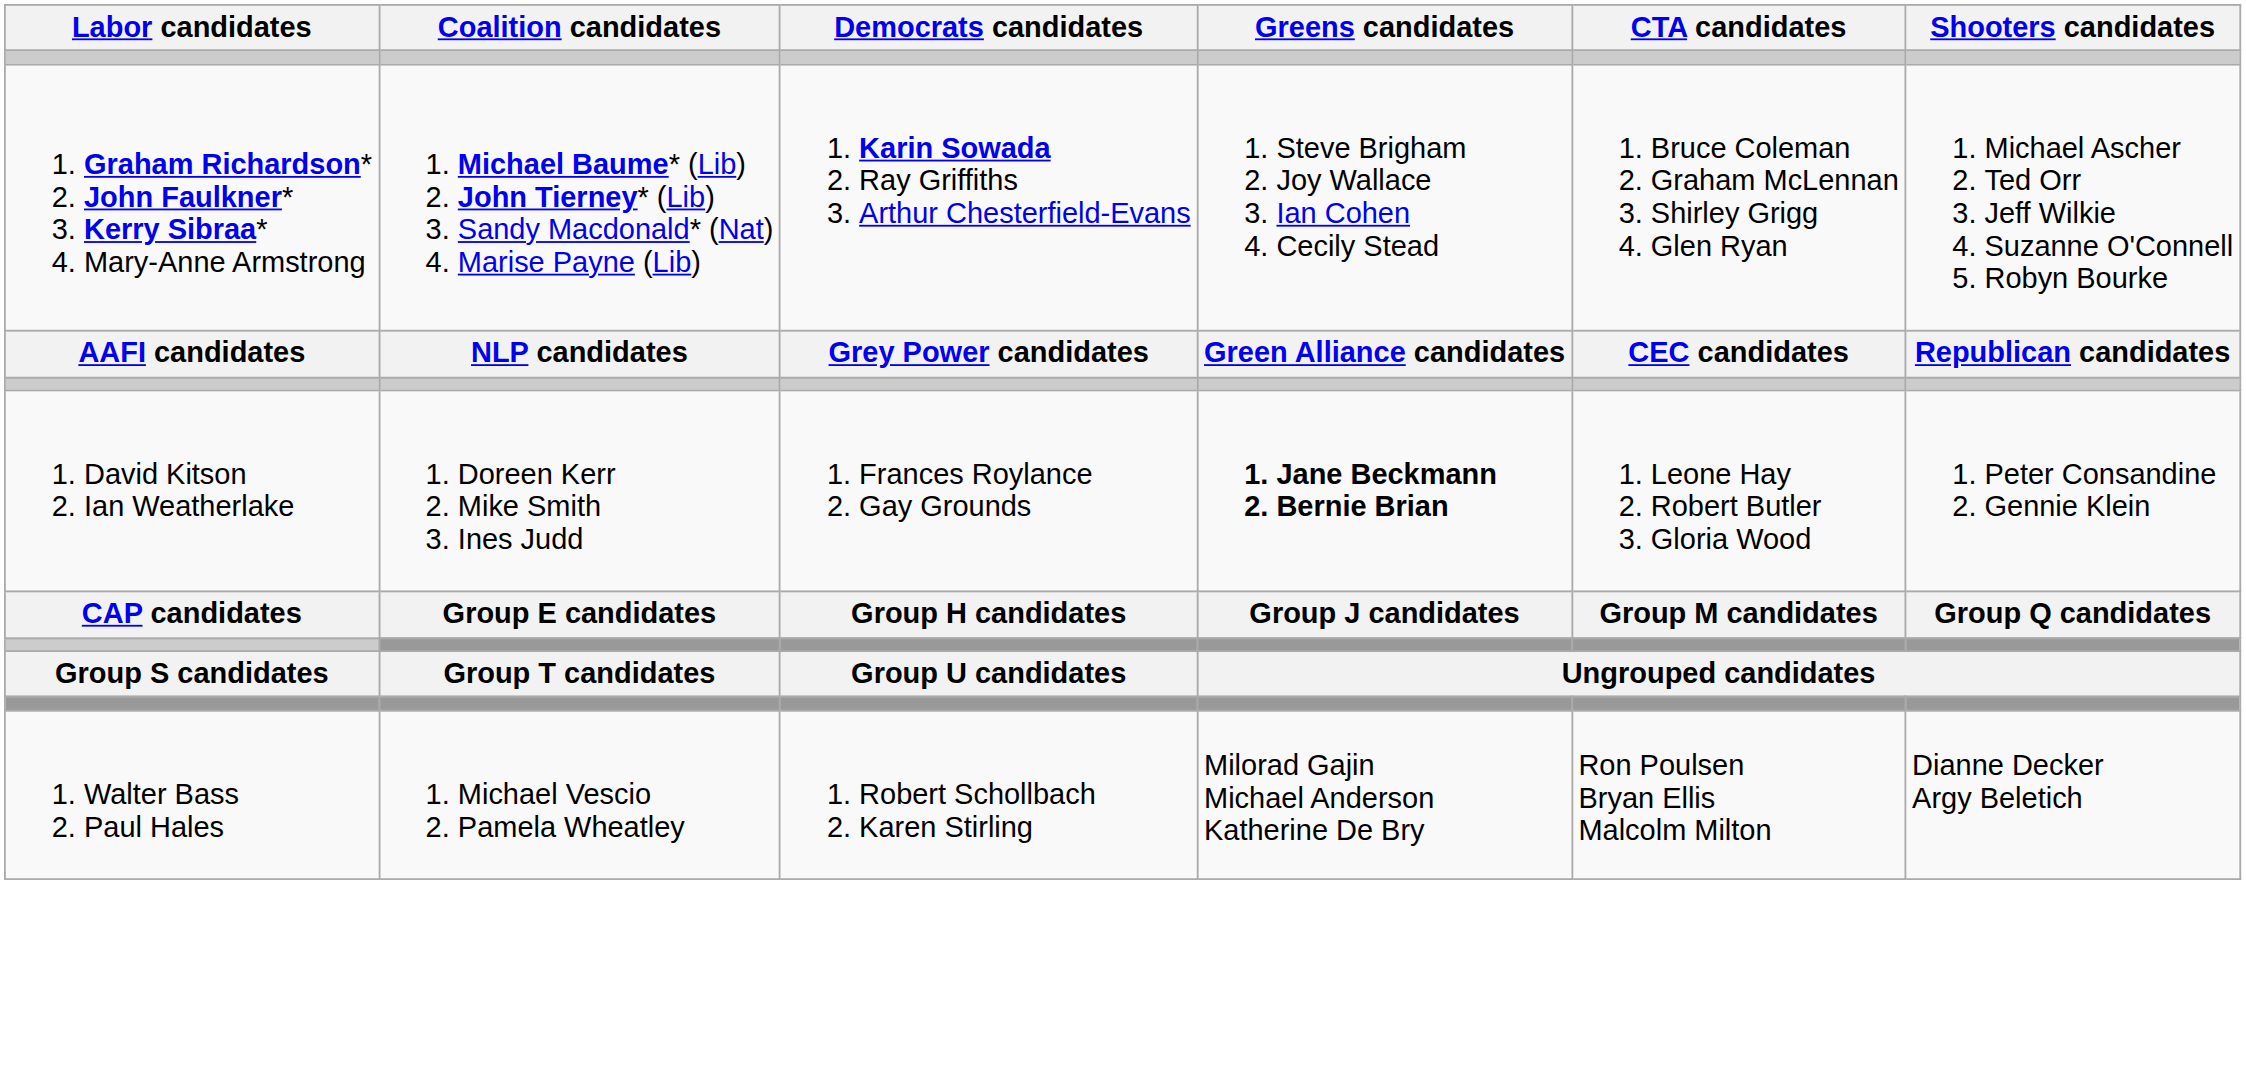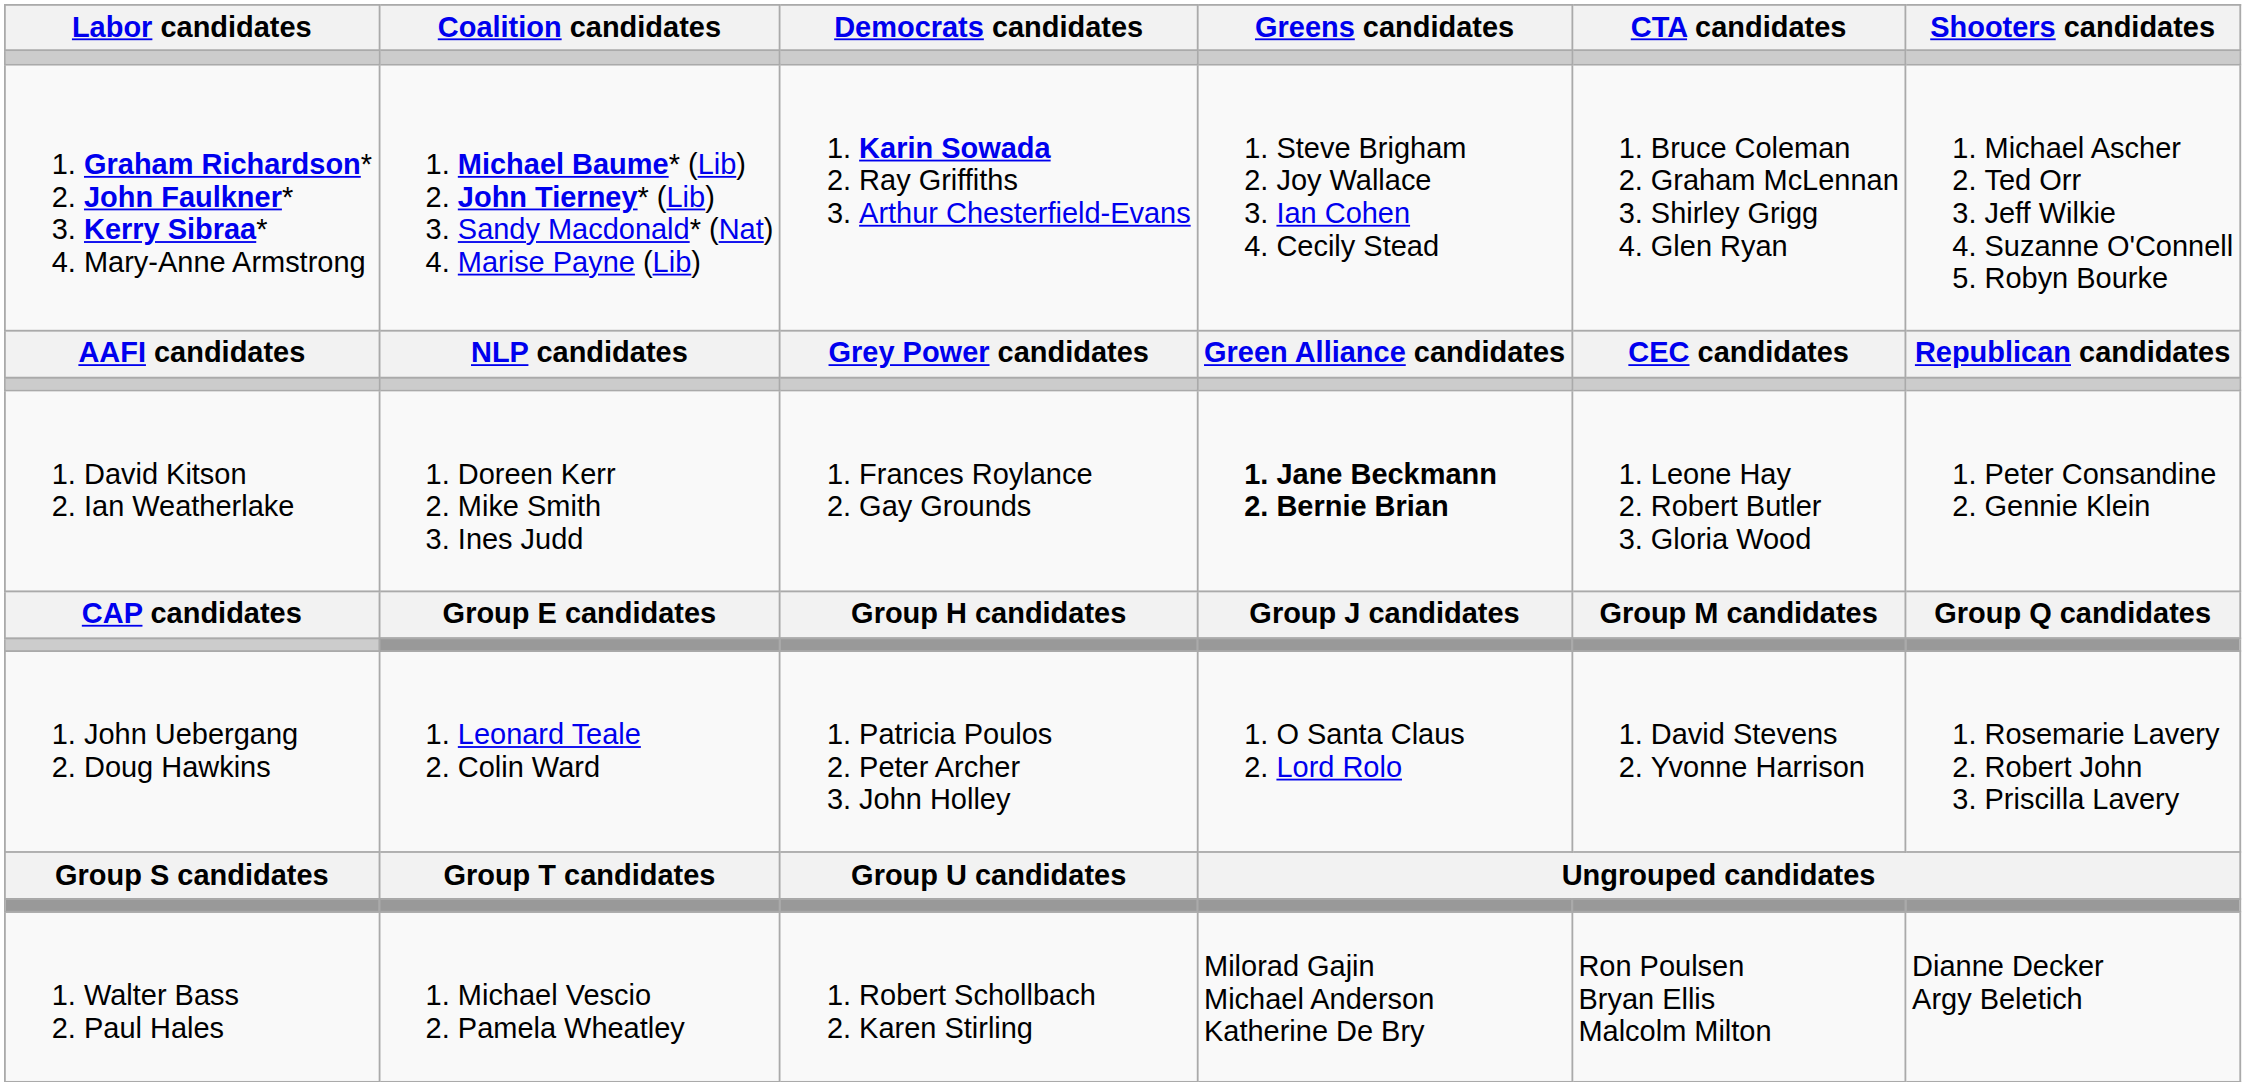+ row: (192, 752)
